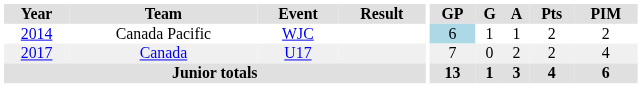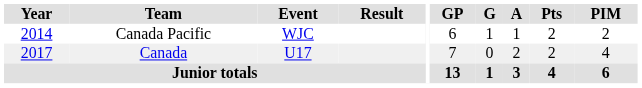(453, 33) lightblue background -> (453, 33) no background
